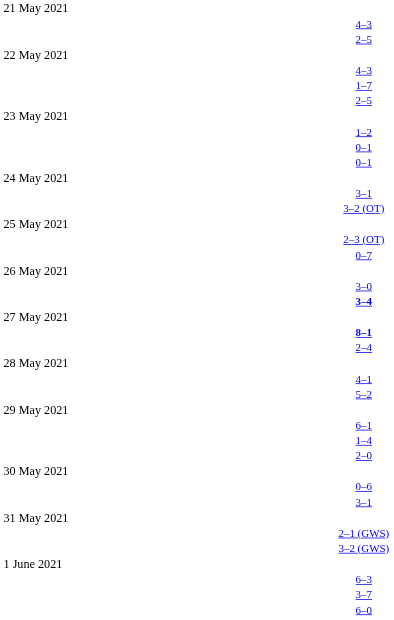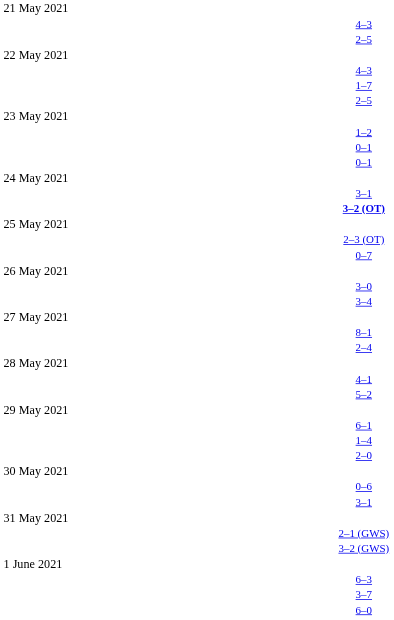(364, 209) normal -> (364, 209) bold
(364, 301) bold -> (364, 301) normal
(364, 332) bold -> (364, 332) normal
